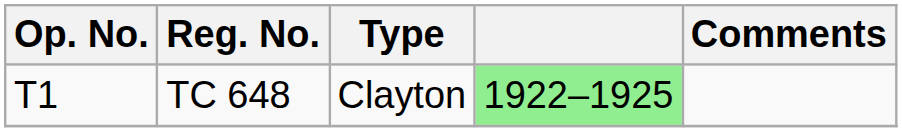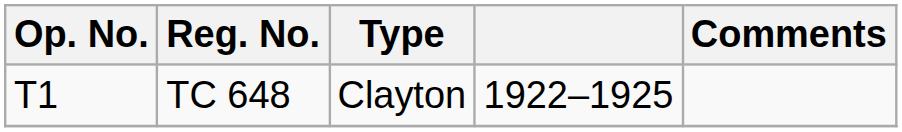(578, 94) lightgreen background -> (578, 94) no background
